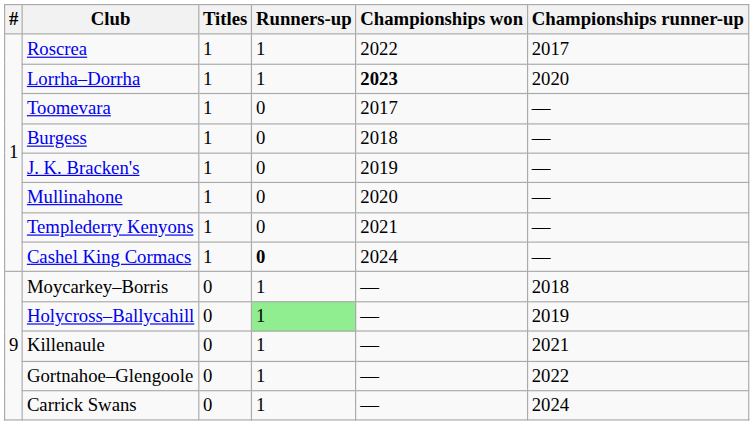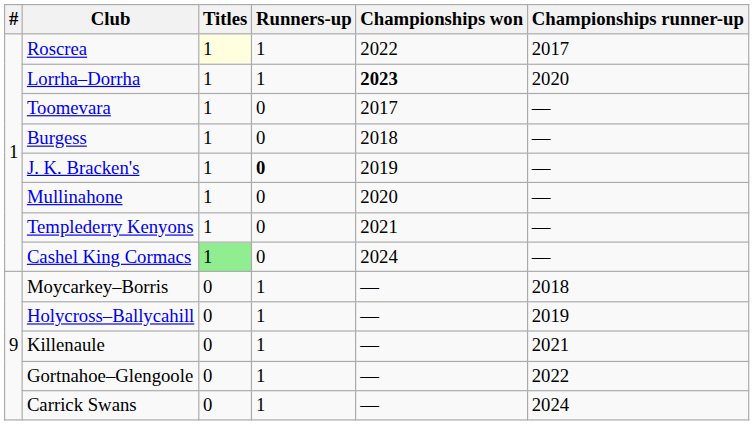(208, 49) no background -> (208, 49) lightyellow background
(261, 167) normal -> (261, 167) bold
(208, 256) no background -> (208, 256) lightgreen background
(261, 256) bold -> (261, 256) normal
(261, 316) lightgreen background -> (261, 316) no background
